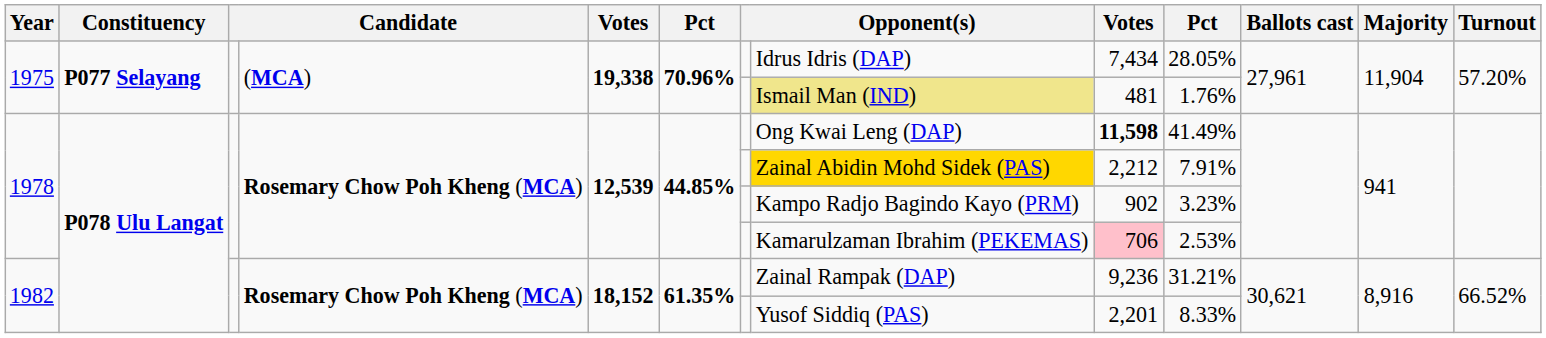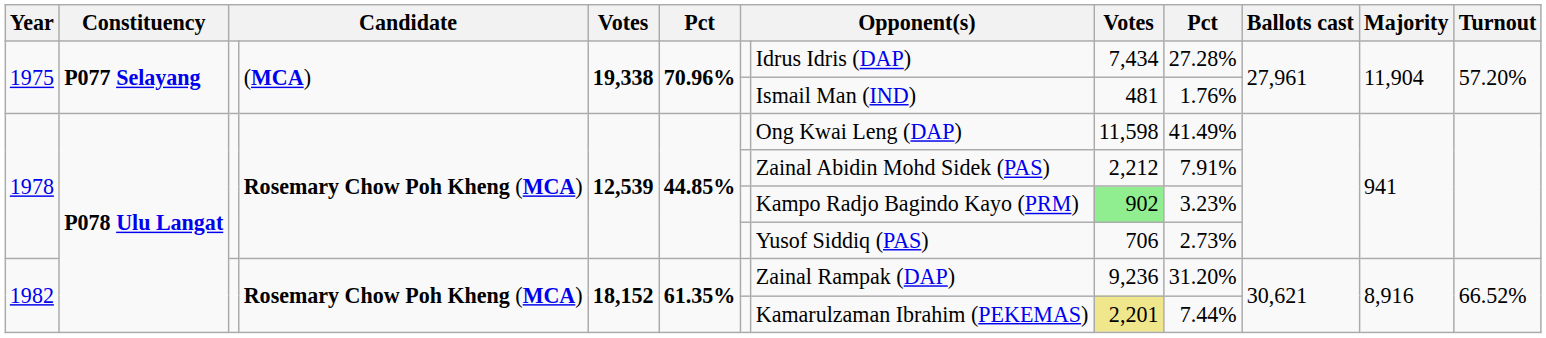(1202, 59) 28.05% -> (1203, 59) 27.28%
(836, 95) khaki background -> (836, 95) no background
(1128, 131) bold -> (1129, 131) normal
(903, 168) gold background -> (903, 168) no background
(1142, 204) no background -> (1142, 204) lightgreen background
(922, 240) Kamarulzaman Ibrahim (PEKEMAS) -> (842, 240) Yusof Siddiq (PAS)
(1142, 240) pink background -> (1142, 240) no background
(1208, 240) 2.53% -> (1208, 240) 2.73%
(1202, 277) 31.21% -> (1203, 277) 31.20%
(842, 313) Yusof Siddiq (PAS) -> (922, 313) Kamarulzaman Ibrahim (PEKEMAS)
(1133, 313) no background -> (1134, 313) khaki background
(1208, 313) 8.33% -> (1208, 313) 7.44%
